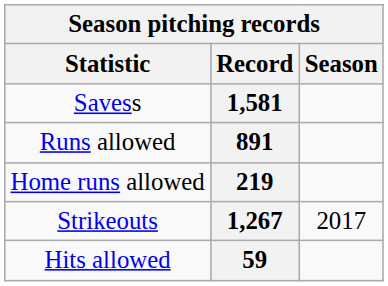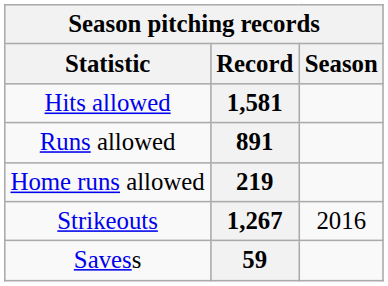(108, 102) Savess -> (108, 102) Hits allowed
(341, 220) 2017 -> (341, 220) 2016
(108, 260) Hits allowed -> (108, 260) Savess
